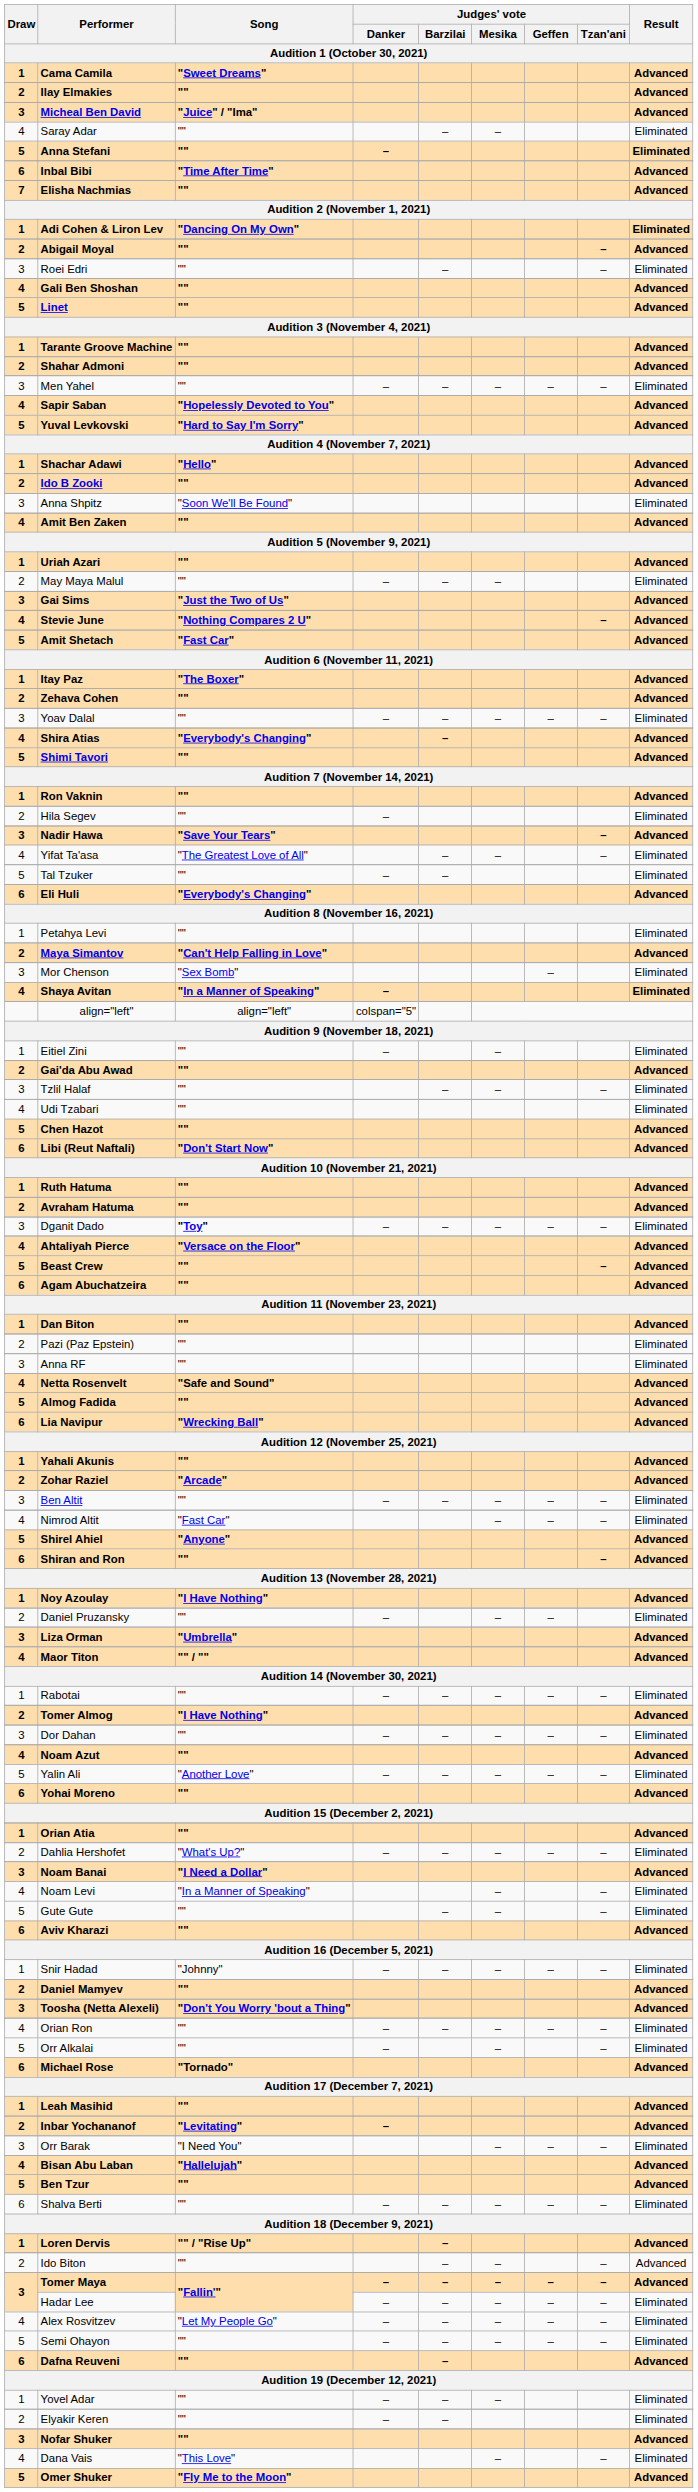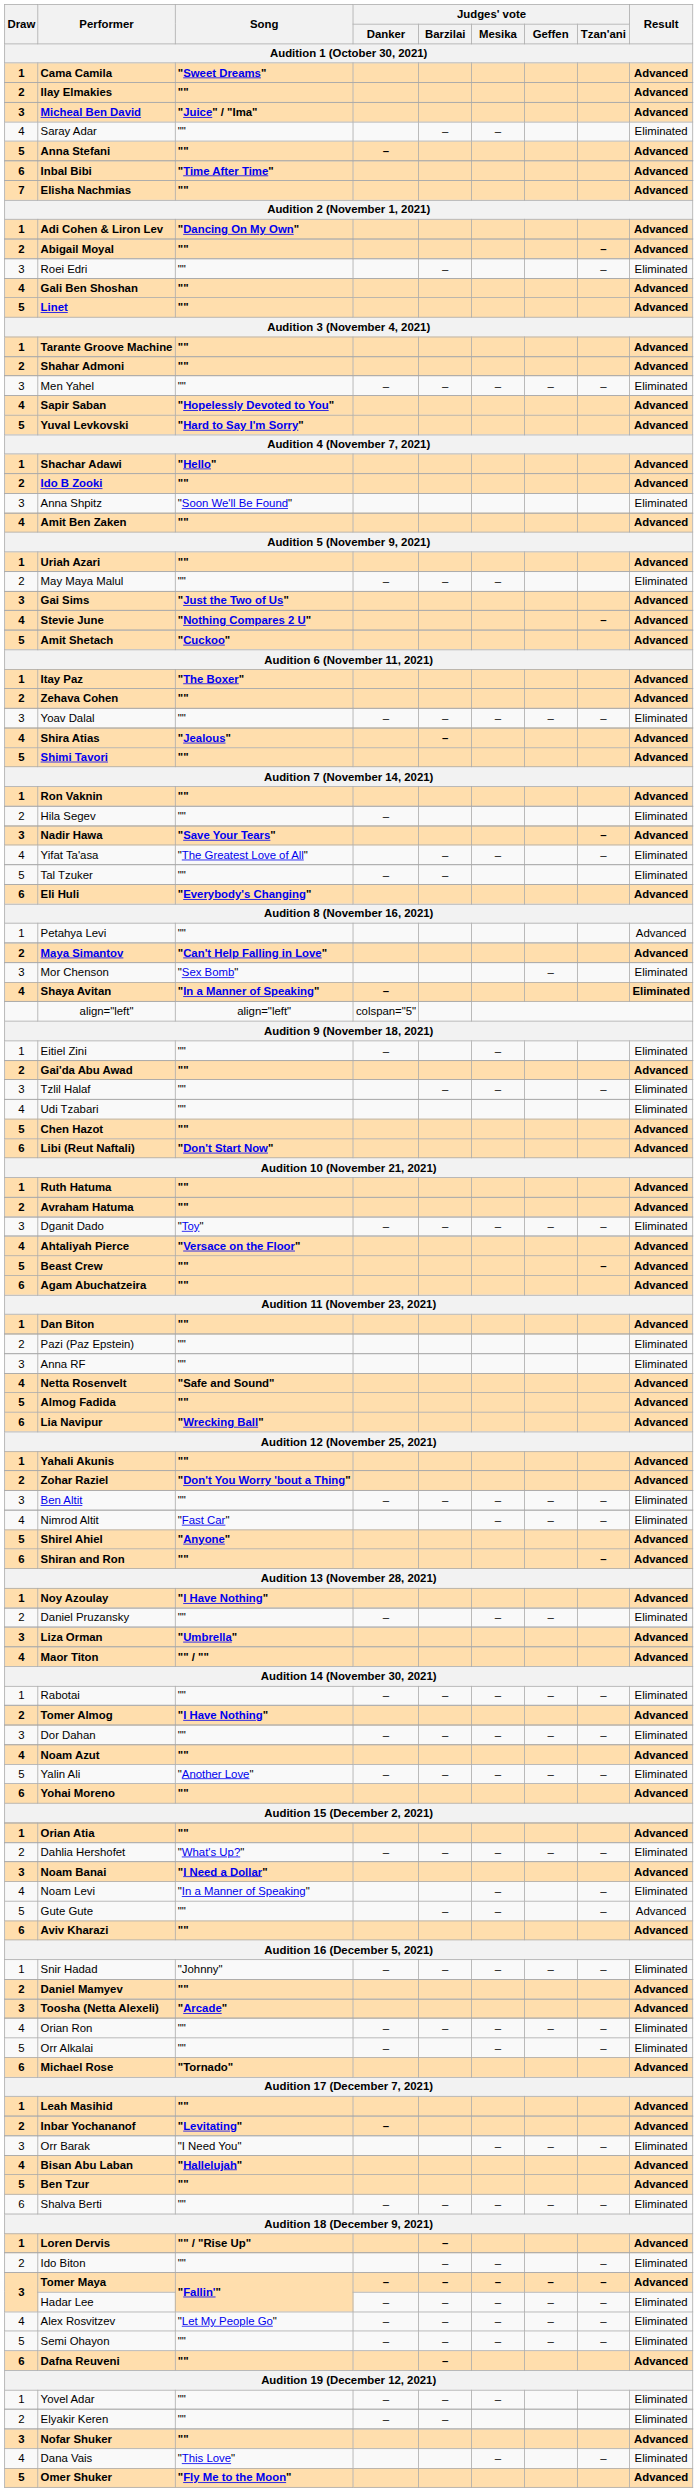(661, 151) Eliminated -> (661, 151) Advanced
(661, 230) Eliminated -> (661, 230) Advanced
(206, 640) "Fast Car" -> (204, 640) "Cuckoo"
(245, 738) "Everybody's Changing" -> (204, 738) "Jealous"
(661, 934) Eliminated -> (661, 934) Advanced
(193, 1227) bold -> (191, 1227) normal
(202, 1481) "Arcade" -> (264, 1481) "Don't You Worry 'bout a Thing"
(661, 1911) Eliminated -> (661, 1911) Advanced
(264, 2009) "Don't You Worry 'bout a Thing" -> (202, 2009) "Arcade"
(661, 2263) Advanced -> (661, 2263) Eliminated
